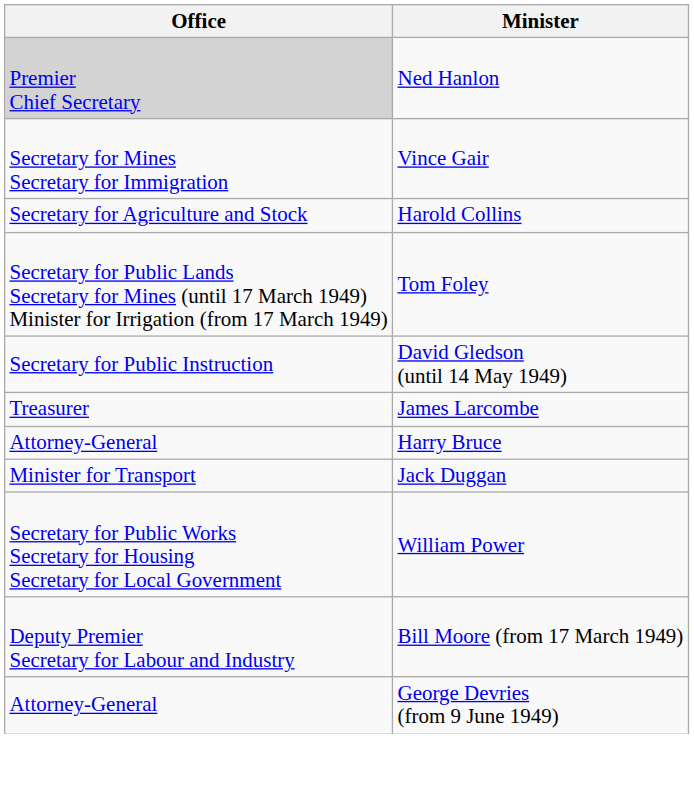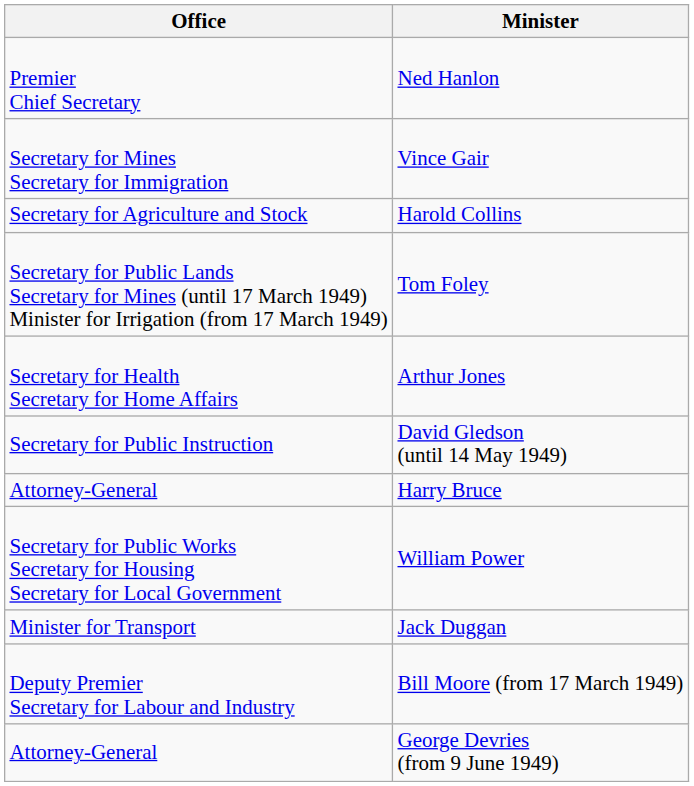(75, 89) lightgrey background -> (75, 89) no background
+ row: (451, 375)
- row: (468, 409)
rows swapped: (452, 475) <-> (461, 544)
